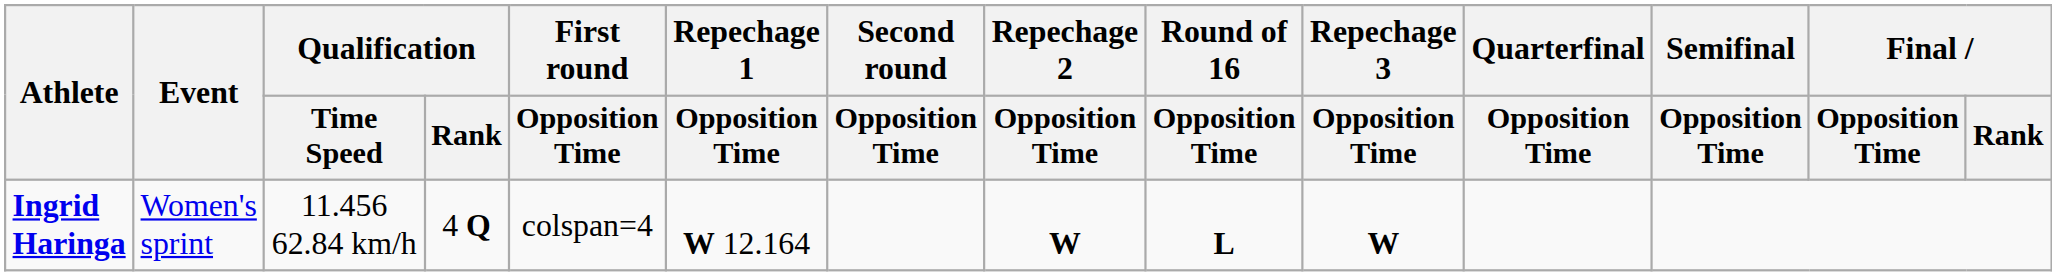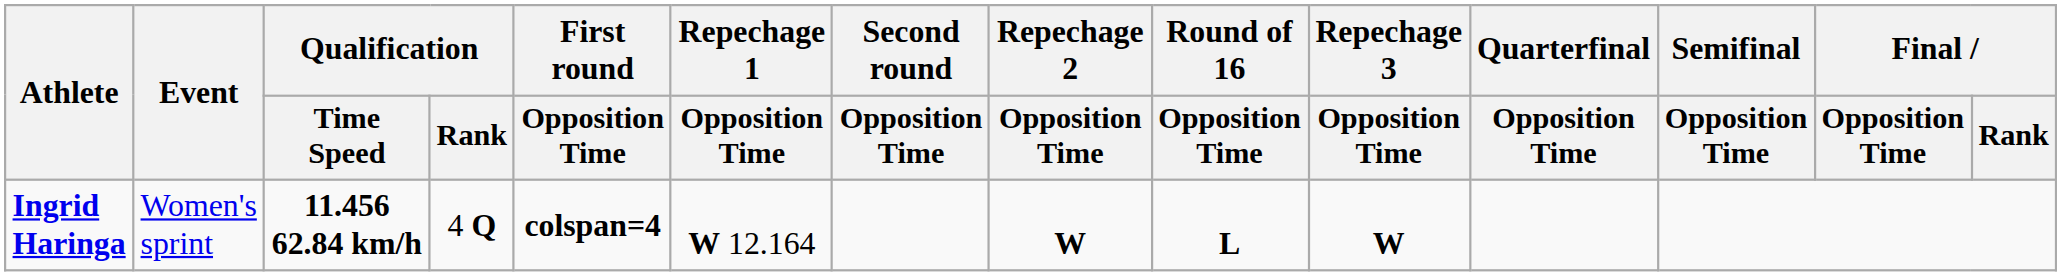(344, 224) normal -> (347, 224) bold
(587, 224) normal -> (593, 224) bold
